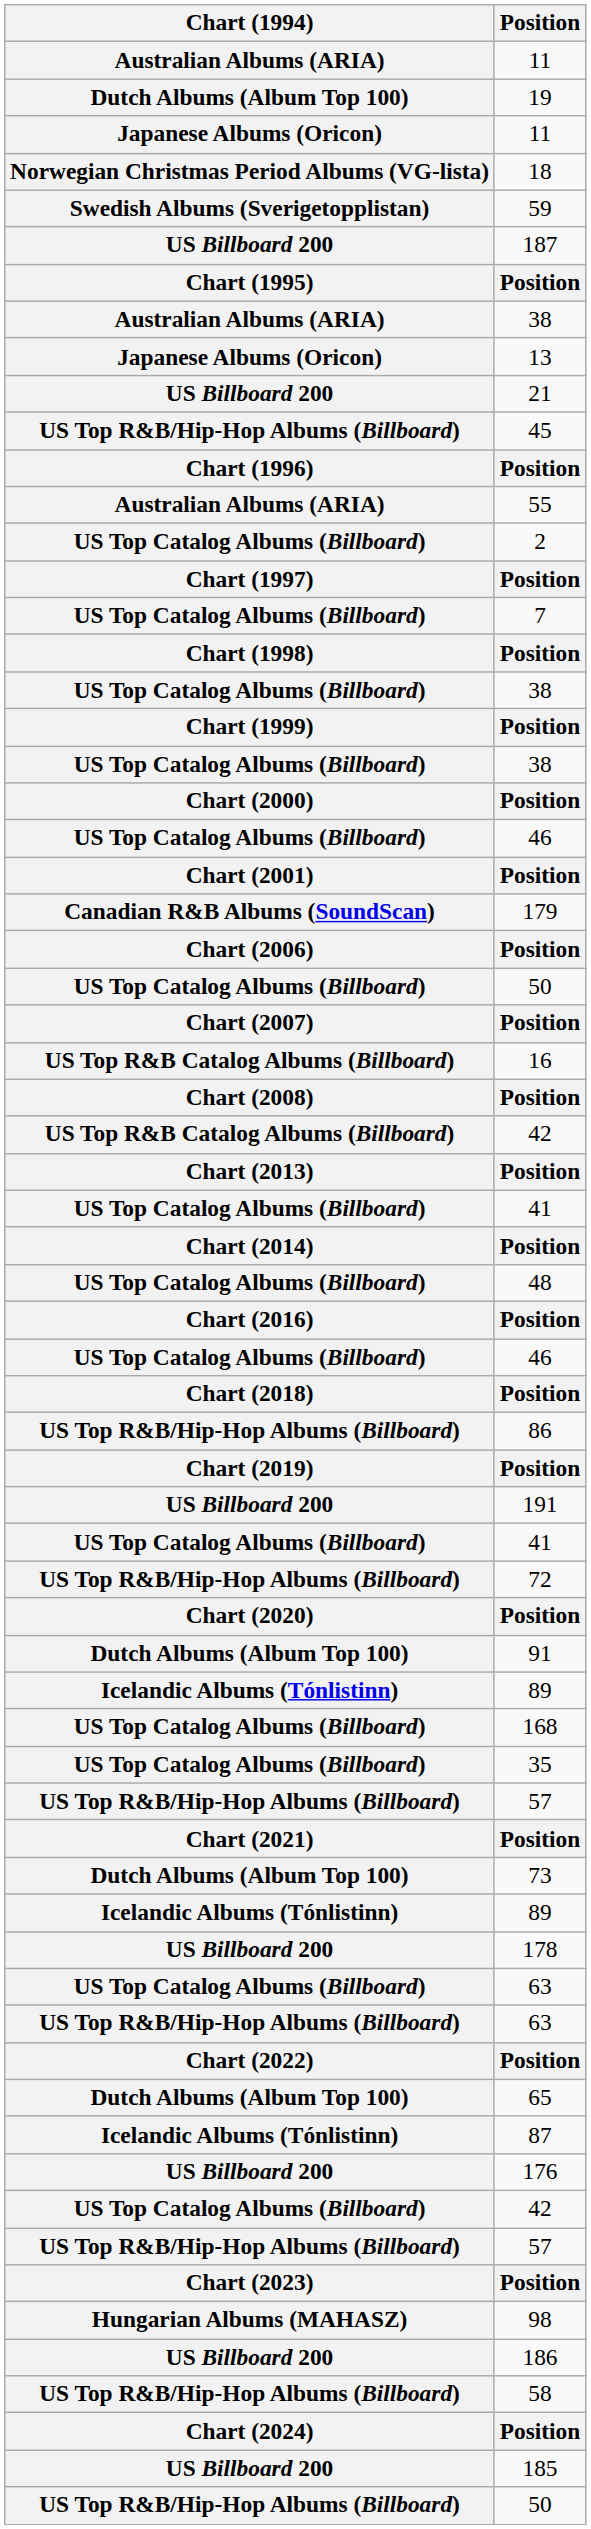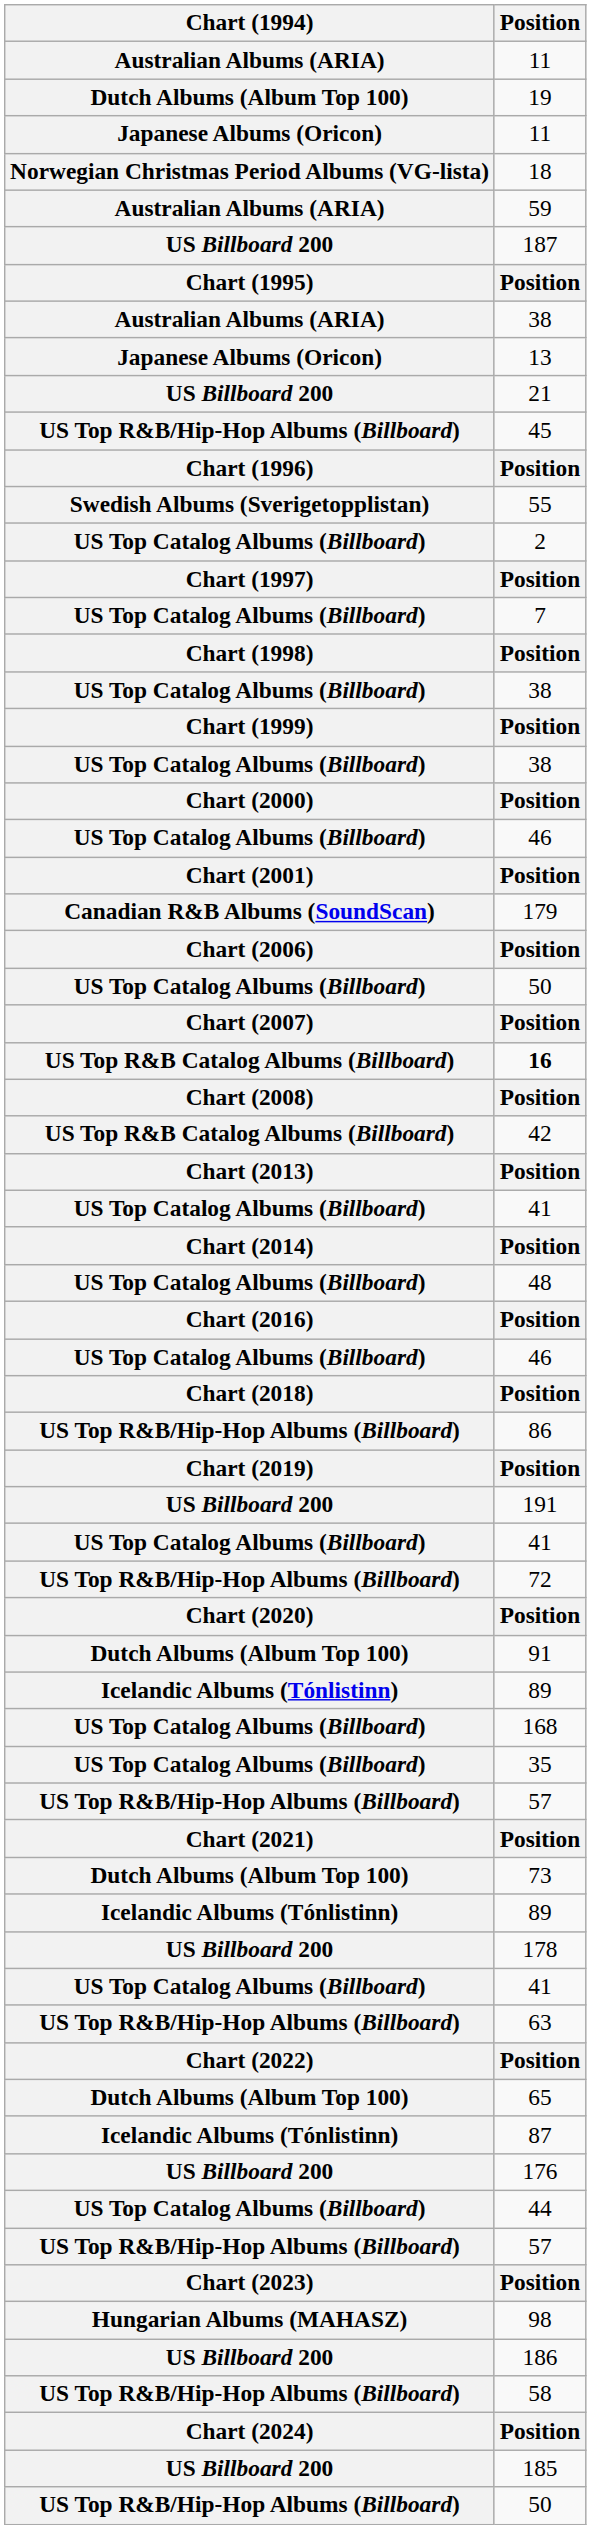(250, 208) Swedish Albums (Sverigetopplistan) -> (250, 208) Australian Albums (ARIA)
(250, 504) Australian Albums (ARIA) -> (250, 504) Swedish Albums (Sverigetopplistan)
(540, 1060) normal -> (540, 1060) bold
(540, 1986) 63 -> (540, 1986) 41
(540, 2208) 42 -> (540, 2208) 44
